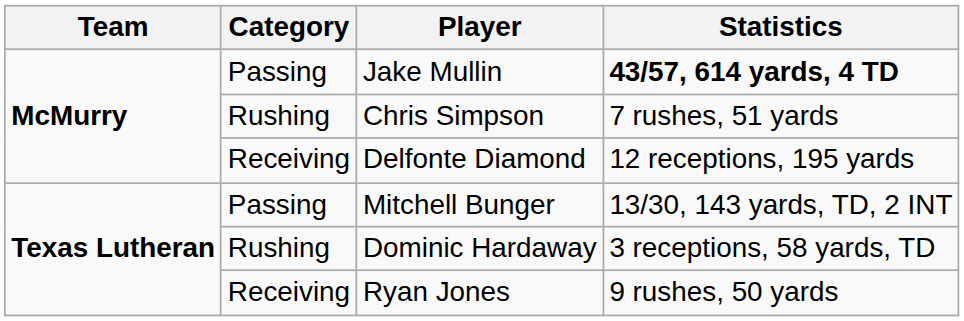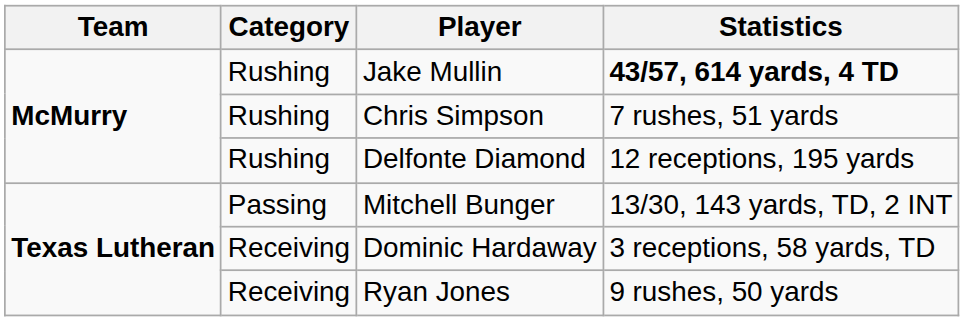(277, 71) Passing -> (279, 71) Rushing
(289, 159) Receiving -> (279, 159) Rushing
(279, 248) Rushing -> (289, 248) Receiving
